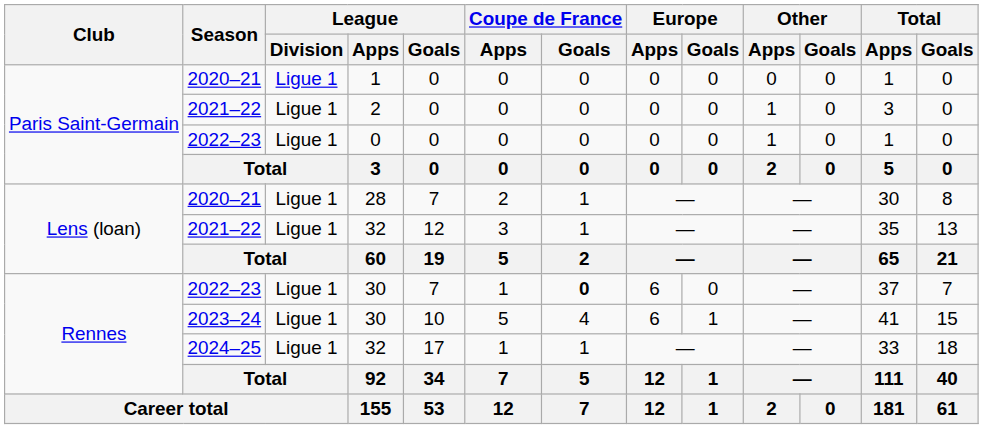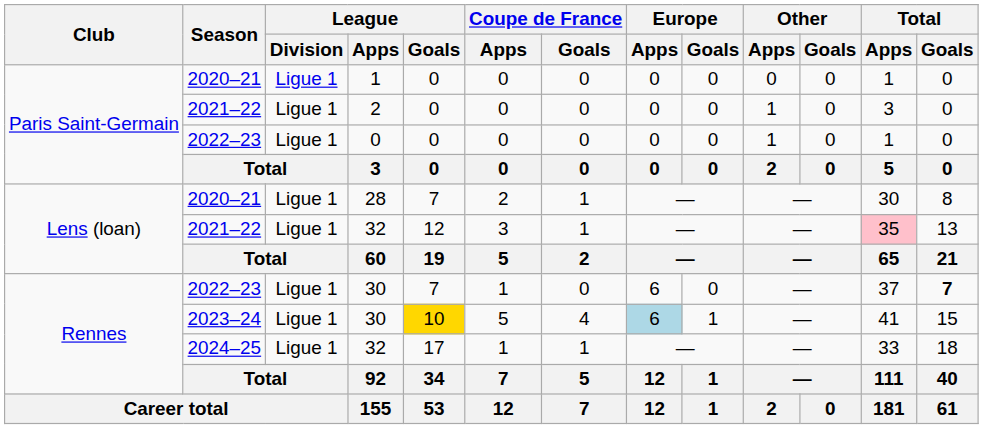(889, 229) no background -> (889, 229) pink background
(584, 288) bold -> (584, 288) normal
(947, 288) normal -> (947, 288) bold
(434, 318) no background -> (434, 318) gold background
(655, 318) no background -> (655, 318) lightblue background
